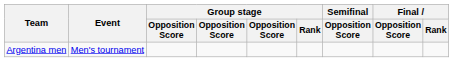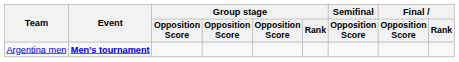(107, 50) normal -> (110, 50) bold
